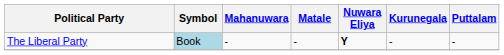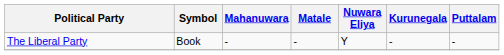(188, 41) lightblue background -> (188, 41) no background
(344, 41) bold -> (344, 41) normal
